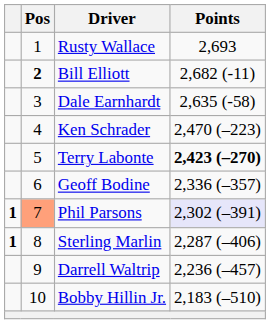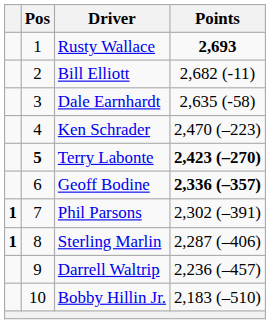(217, 46) normal -> (217, 46) bold
(37, 74) bold -> (37, 74) normal
(37, 157) normal -> (37, 157) bold
(217, 185) normal -> (217, 185) bold
(37, 213) lightsalmon background -> (37, 213) no background
(217, 213) lavender background -> (217, 213) no background
